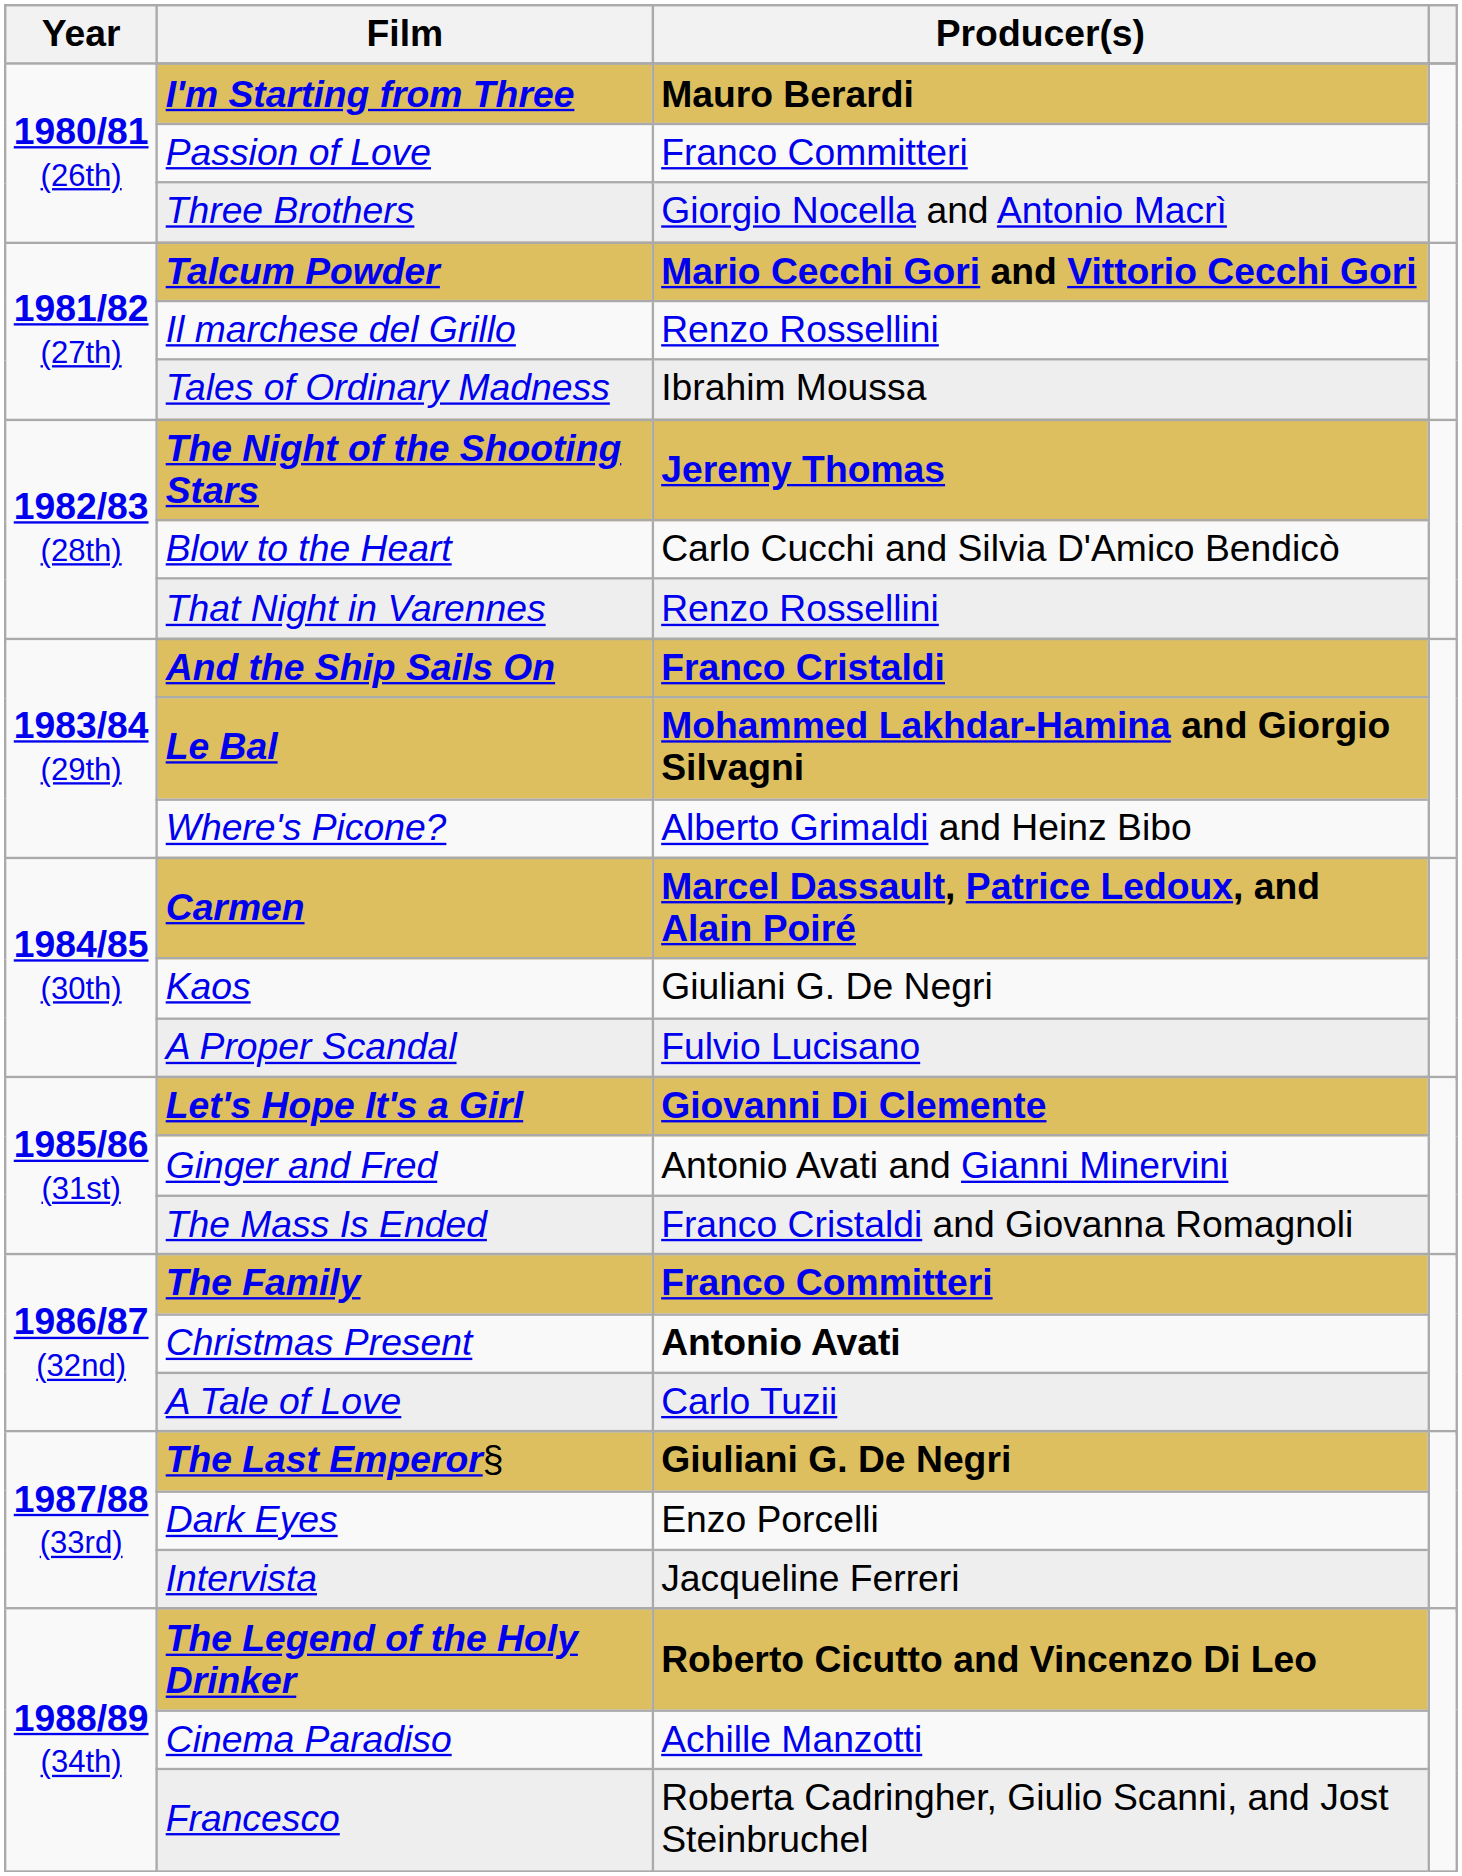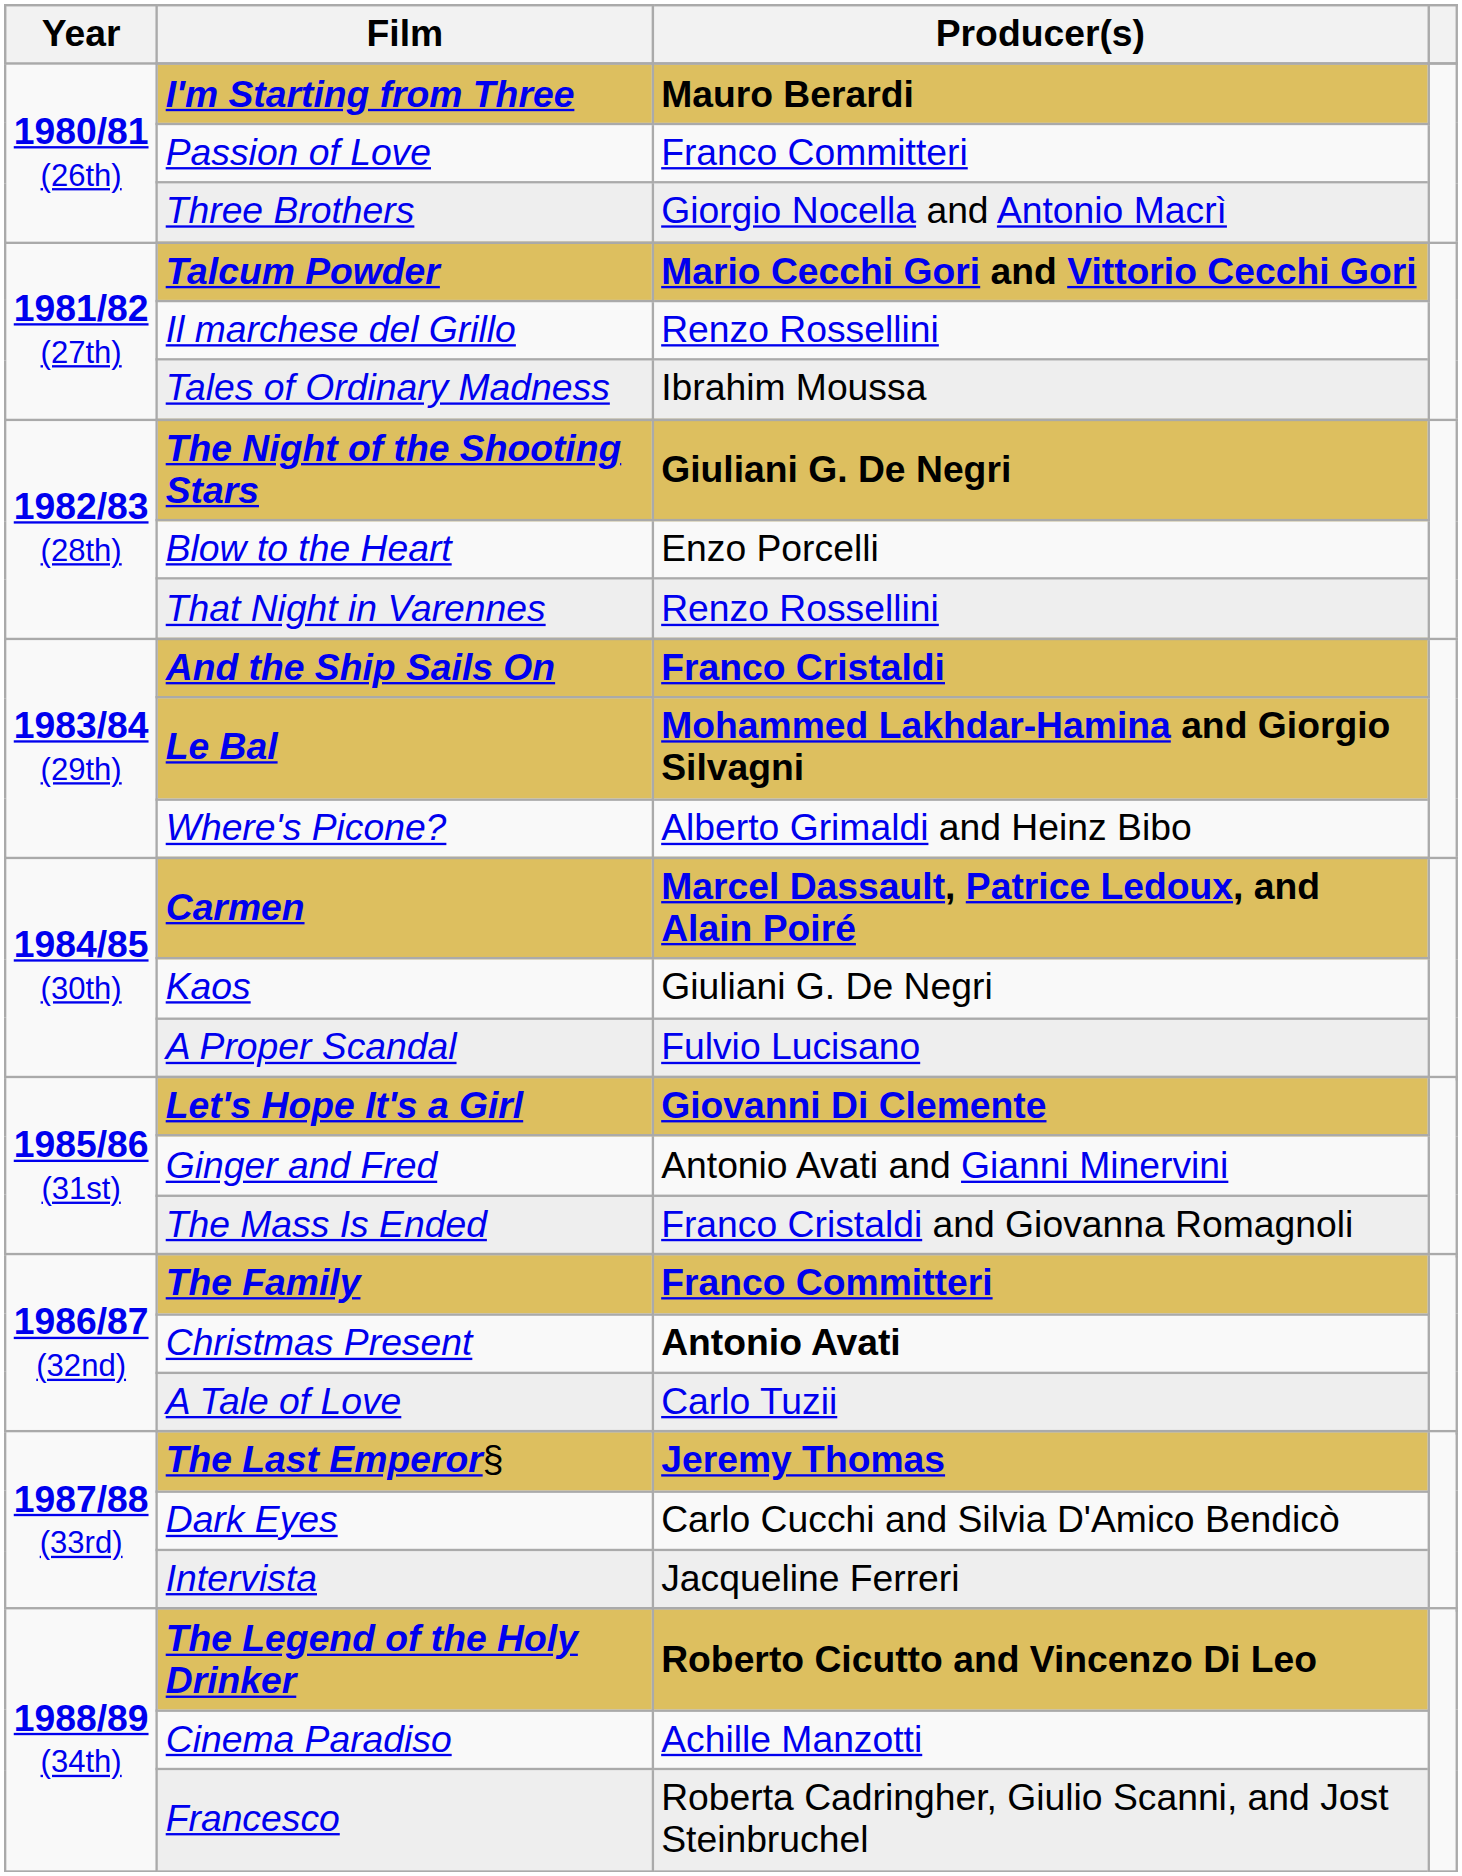(803, 468) Jeremy Thomas -> (836, 468) Giuliani G. De Negri
(1000, 548) Carlo Cucchi and Silvia D'Amico Bendicò -> (770, 548) Enzo Porcelli
(836, 1460) Giuliani G. De Negri -> (803, 1460) Jeremy Thomas
(770, 1519) Enzo Porcelli -> (1000, 1519) Carlo Cucchi and Silvia D'Amico Bendicò
